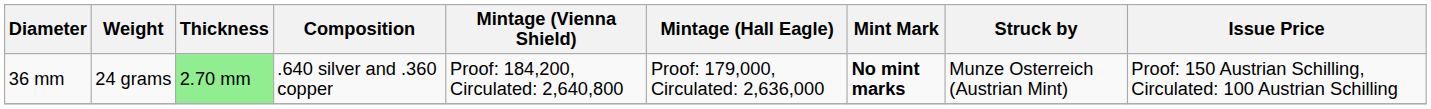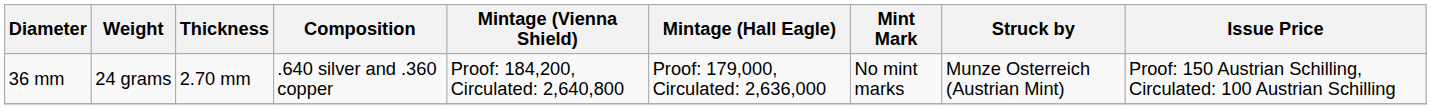(215, 78) lightgreen background -> (215, 78) no background
(886, 78) bold -> (886, 78) normal
